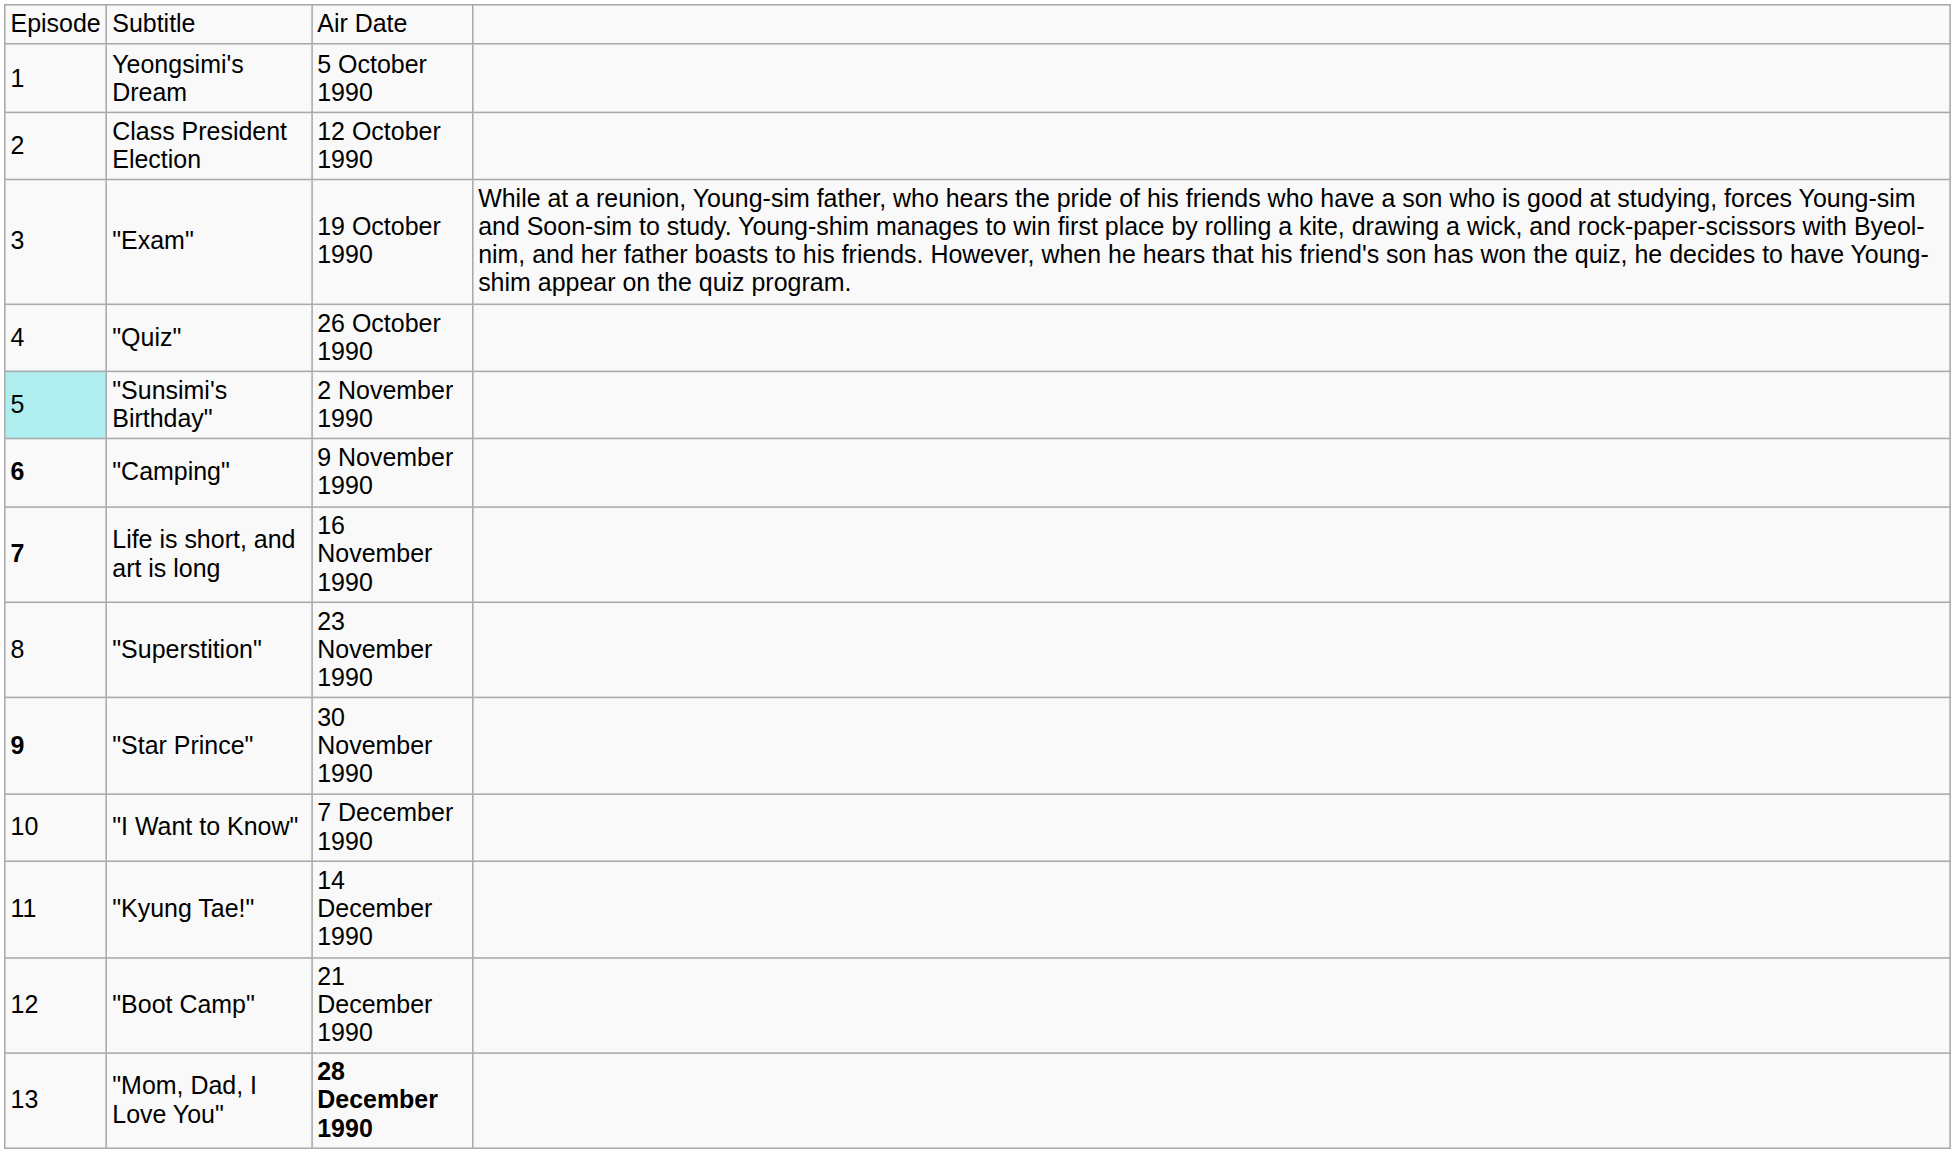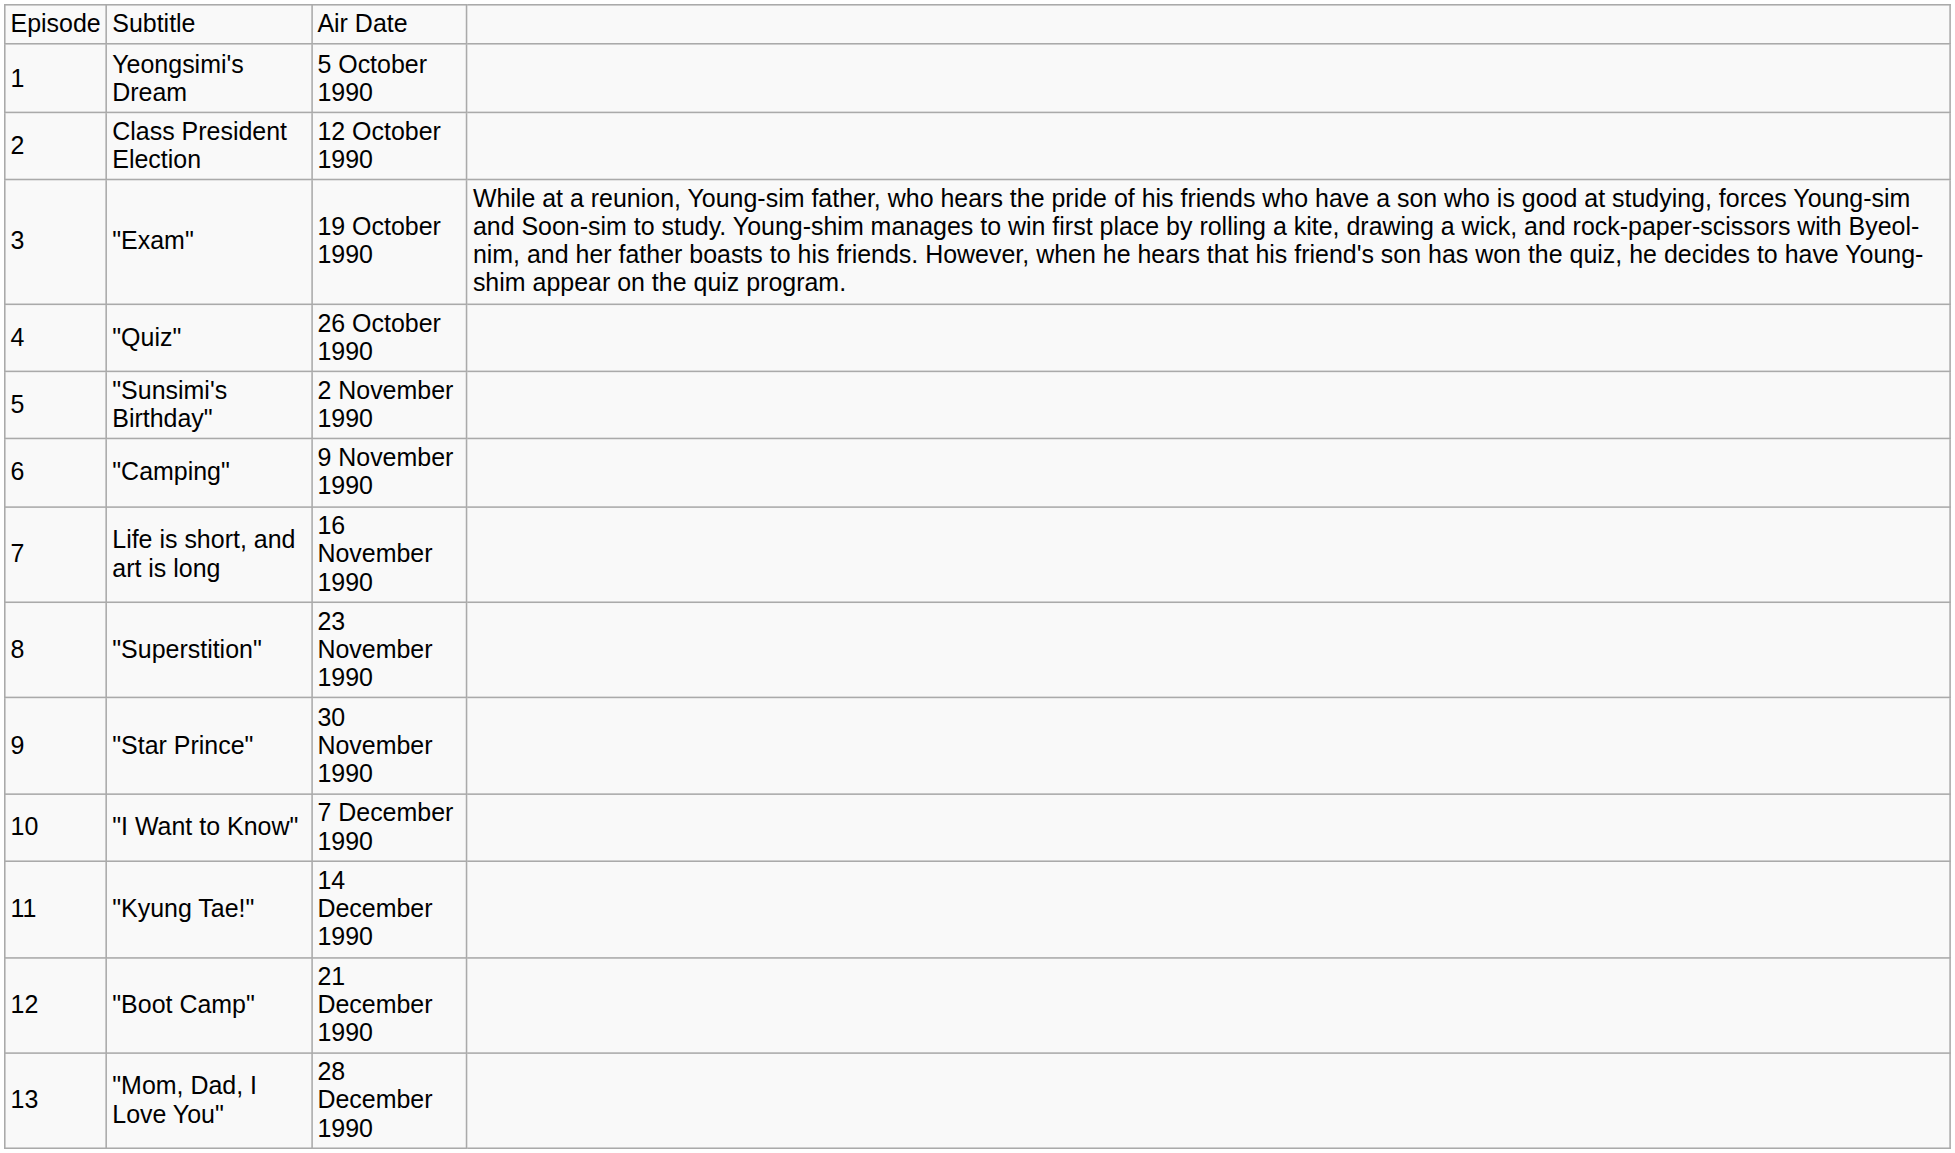(17, 404) paleturquoise background -> (17, 404) no background
(17, 472) bold -> (17, 472) normal
(17, 554) bold -> (17, 554) normal
(17, 745) bold -> (17, 745) normal
(378, 1100) bold -> (375, 1100) normal
